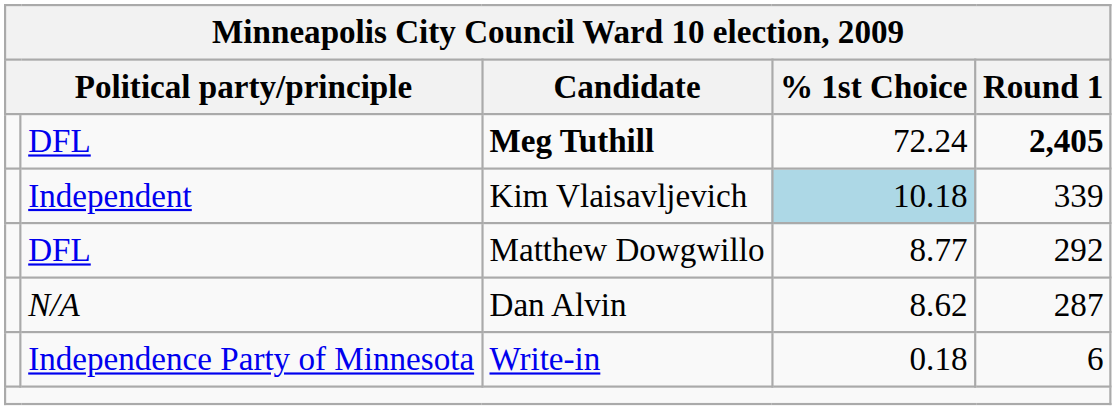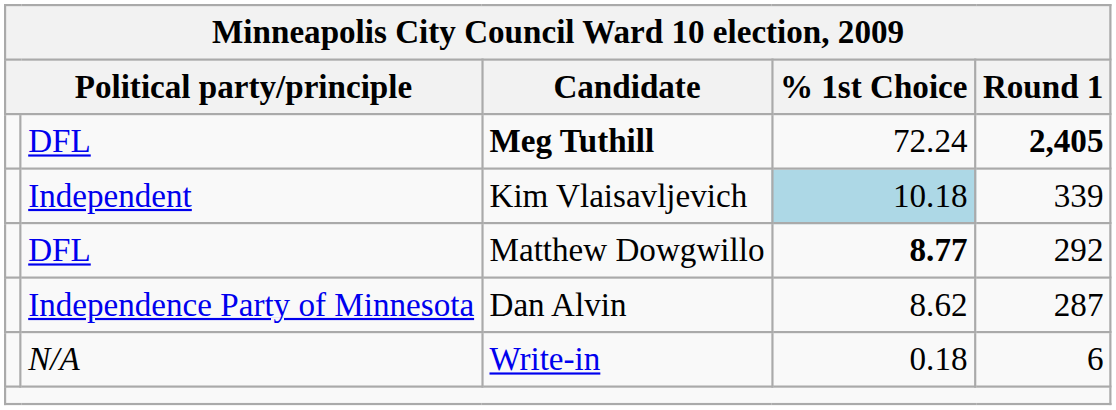(939, 250) normal -> (939, 250) bold
(54, 305) N/A -> (251, 305) Independence Party of Minnesota
(251, 359) Independence Party of Minnesota -> (54, 359) N/A
